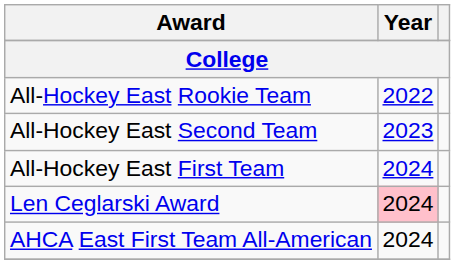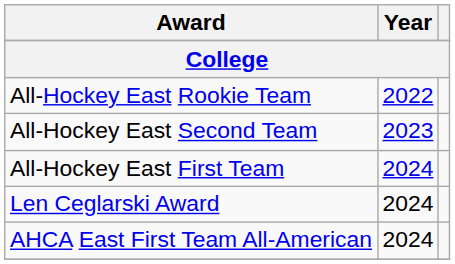(408, 204) pink background -> (408, 204) no background
